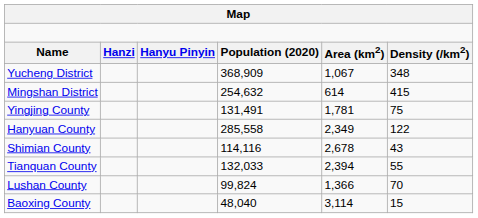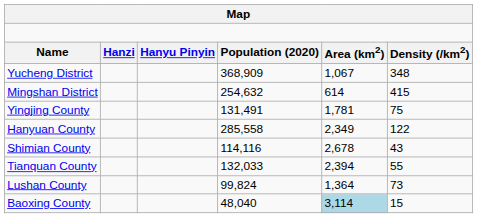(339, 185) 1,366 -> (339, 185) 1,364
(396, 185) 70 -> (396, 185) 73
(339, 204) no background -> (339, 204) lightblue background
